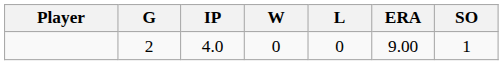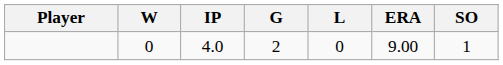columns swapped: (149, 18) <-> (276, 18)
